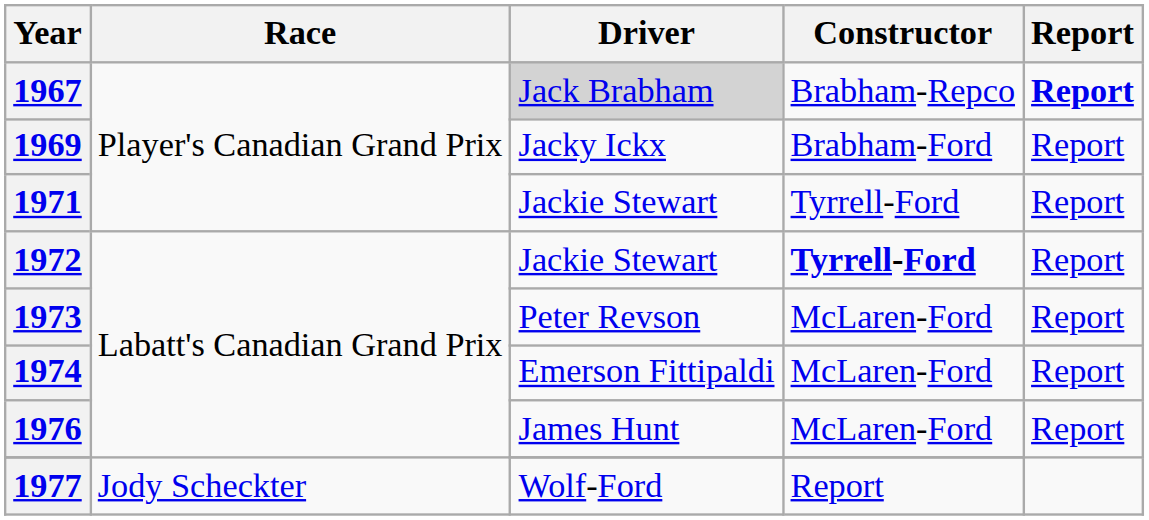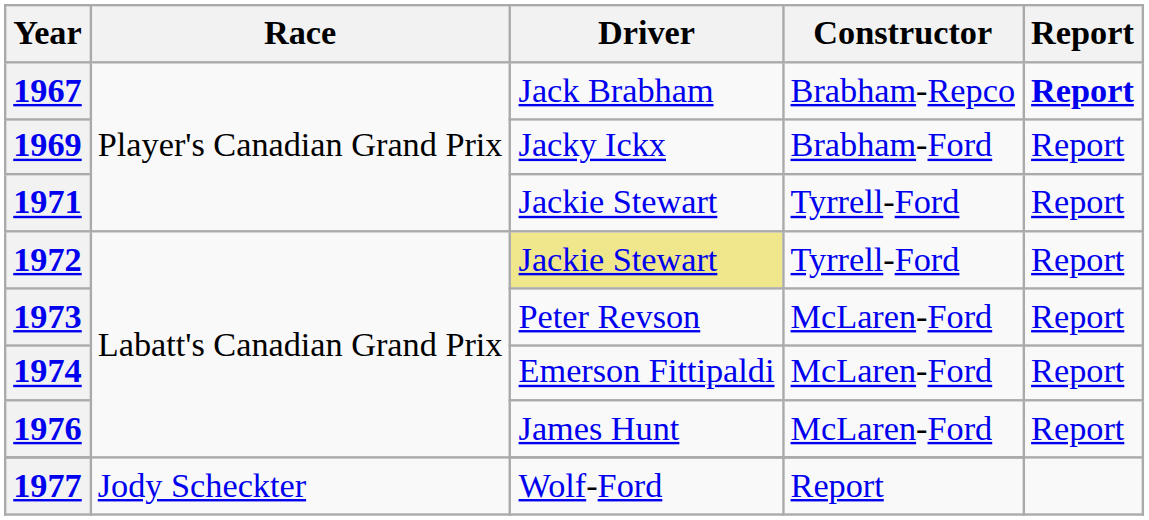(616, 89) lightgrey background -> (616, 89) no background
(618, 259) no background -> (618, 259) khaki background
(883, 259) bold -> (875, 259) normal
